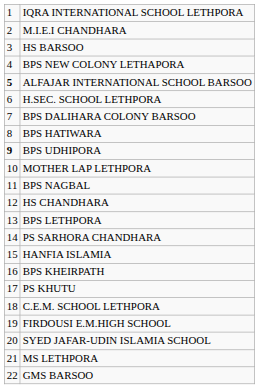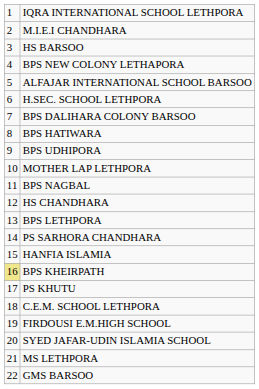(10, 82) bold -> (10, 82) normal
(10, 151) bold -> (10, 151) normal
(12, 271) no background -> (12, 271) khaki background
